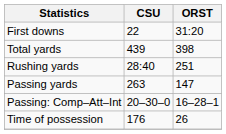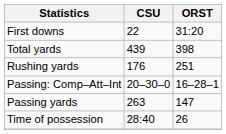(141, 66) 28:40 -> (136, 66) 176
rows swapped: (42, 84) <-> (64, 102)
(136, 120) 176 -> (141, 120) 28:40
